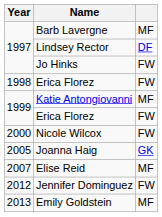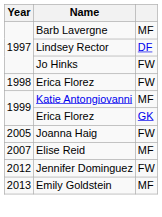(146, 116) FW -> (146, 116) GK
- row: (19, 133)
(146, 151) GK -> (146, 133) FW
